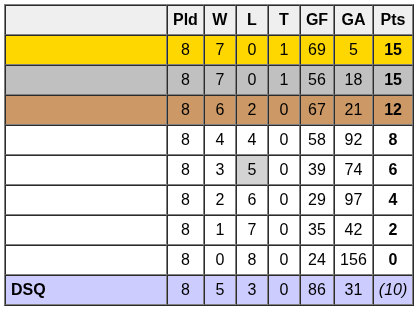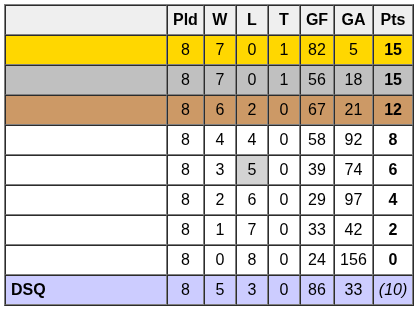(317, 50) 69 -> (317, 50) 82
(317, 230) 35 -> (317, 230) 33
(353, 290) 31 -> (353, 290) 33
